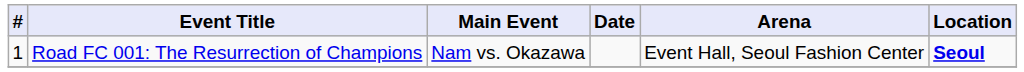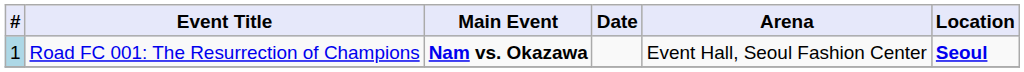(18, 51) no background -> (15, 51) lightblue background
(508, 51) normal -> (508, 51) bold
